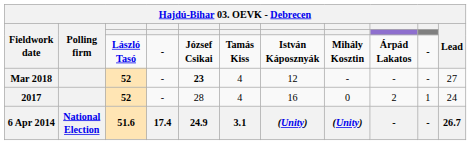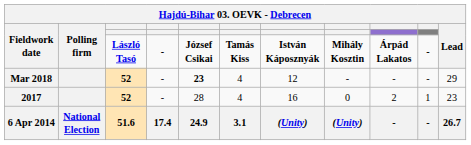(452, 78) 27 -> (452, 78) 29
(452, 97) 24 -> (452, 97) 23
